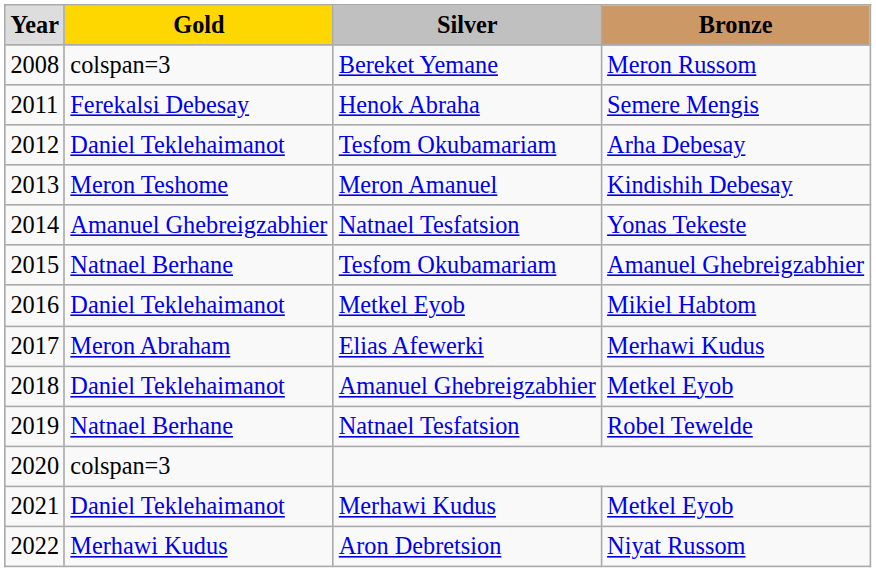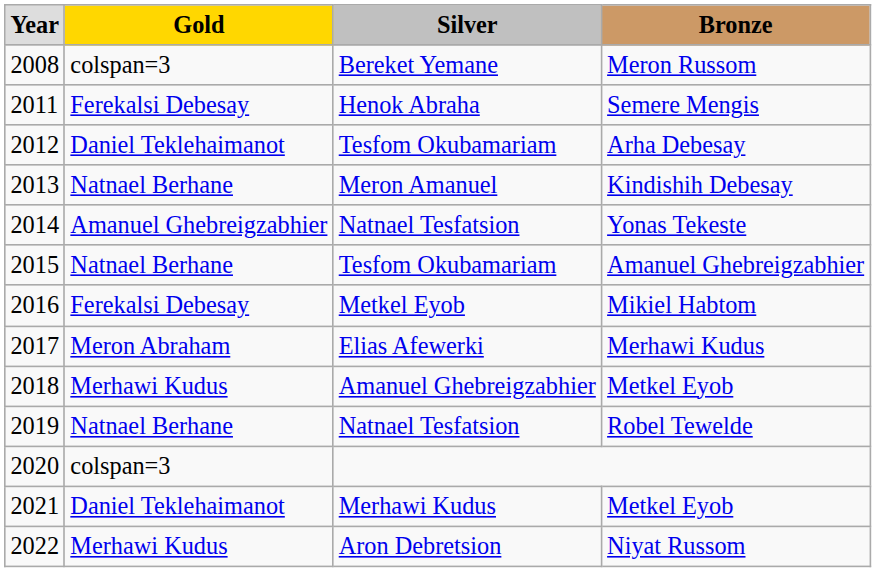(149, 185) Meron Teshome -> (152, 185) Natnael Berhane
(178, 305) Daniel Teklehaimanot -> (160, 305) Ferekalsi Debesay
(178, 385) Daniel Teklehaimanot -> (149, 385) Merhawi Kudus
